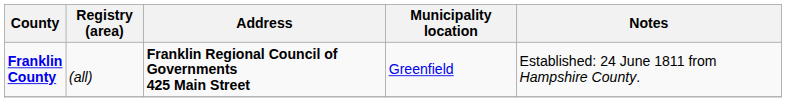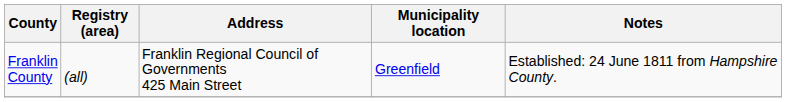(35, 69) bold -> (33, 69) normal
(242, 69) bold -> (230, 69) normal
